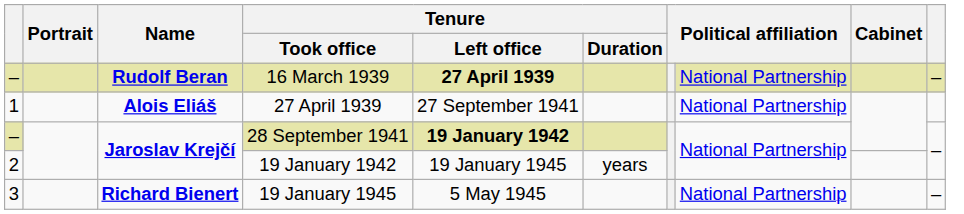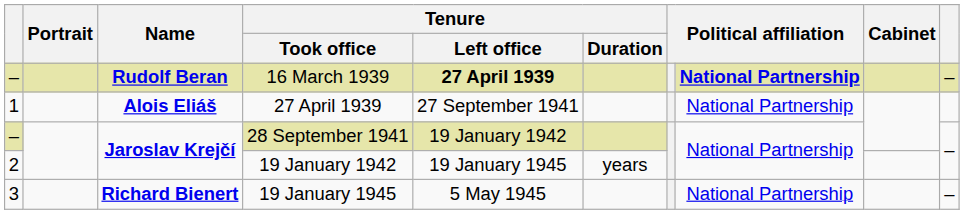(763, 77) normal -> (770, 77) bold
(498, 135) bold -> (498, 135) normal
